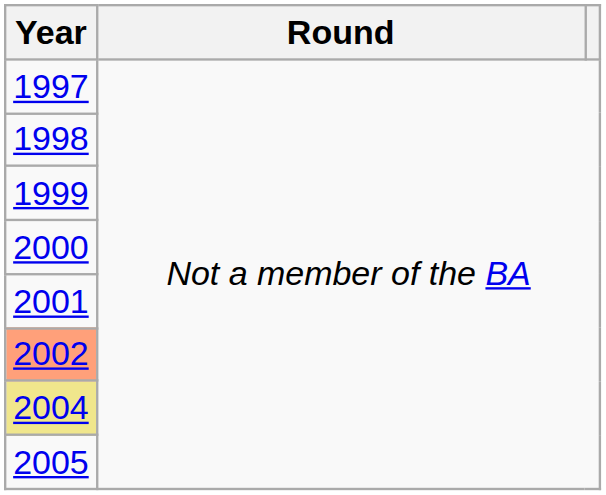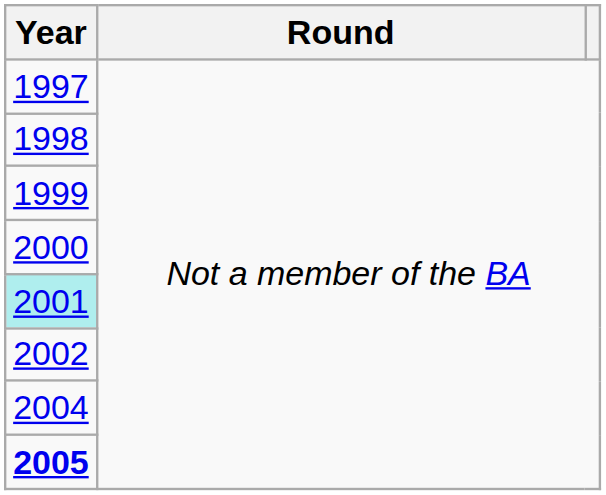(51, 301) no background -> (51, 301) paleturquoise background
(51, 355) lightsalmon background -> (51, 355) no background
(51, 408) khaki background -> (51, 408) no background
(51, 462) normal -> (51, 462) bold
